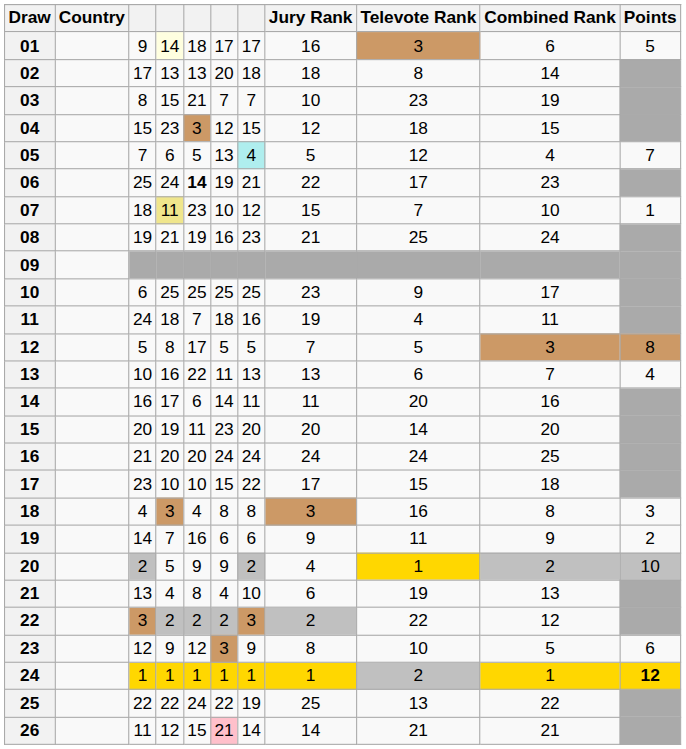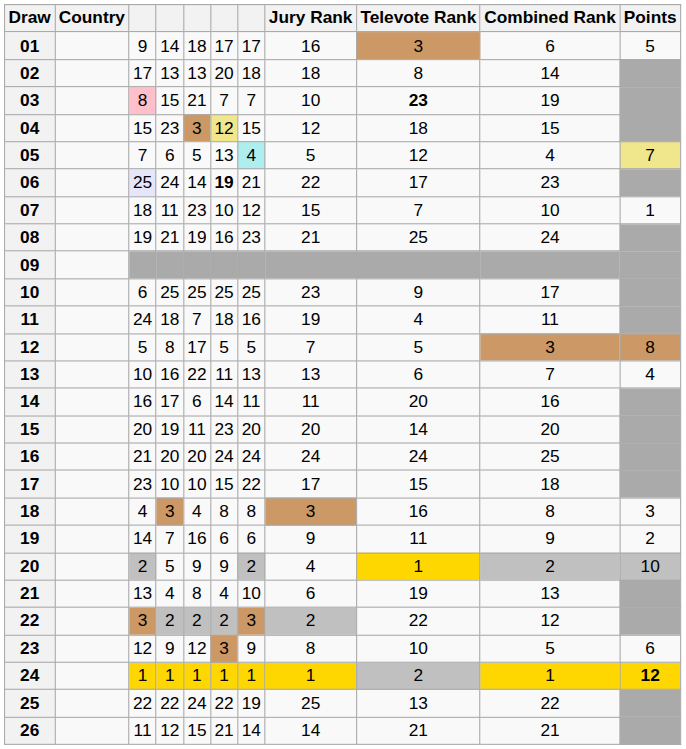(170, 45) lightyellow background -> (170, 45) no background
(143, 100) no background -> (143, 100) pink background
(418, 100) normal -> (418, 100) bold
(224, 127) no background -> (224, 127) khaki background
(650, 155) no background -> (650, 155) khaki background
(143, 182) no background -> (143, 182) lavender background
(197, 182) bold -> (197, 182) normal
(224, 182) normal -> (224, 182) bold
(170, 210) khaki background -> (170, 210) no background
(224, 730) pink background -> (224, 730) no background
